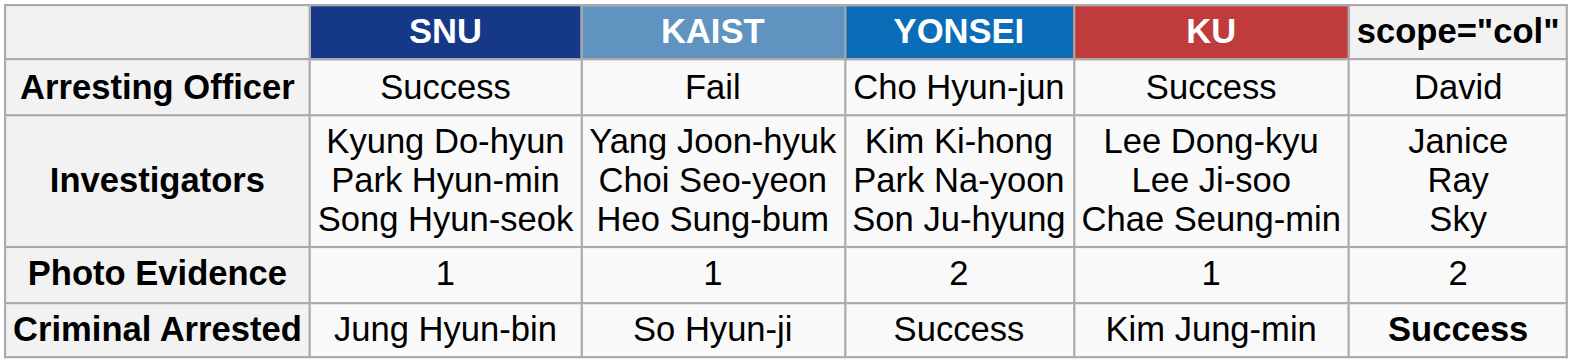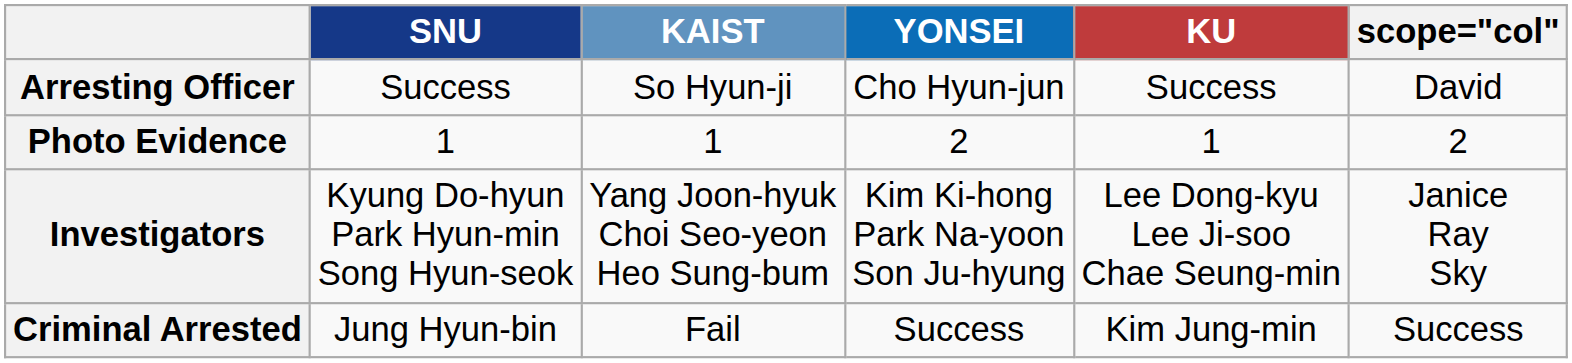(713, 86) Fail -> (713, 86) So Hyun-ji
rows swapped: (157, 180) <-> (157, 274)
(713, 328) So Hyun-ji -> (713, 328) Fail
(1458, 328) bold -> (1458, 328) normal
